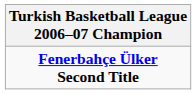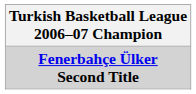(98, 67) no background -> (98, 67) lightgrey background
